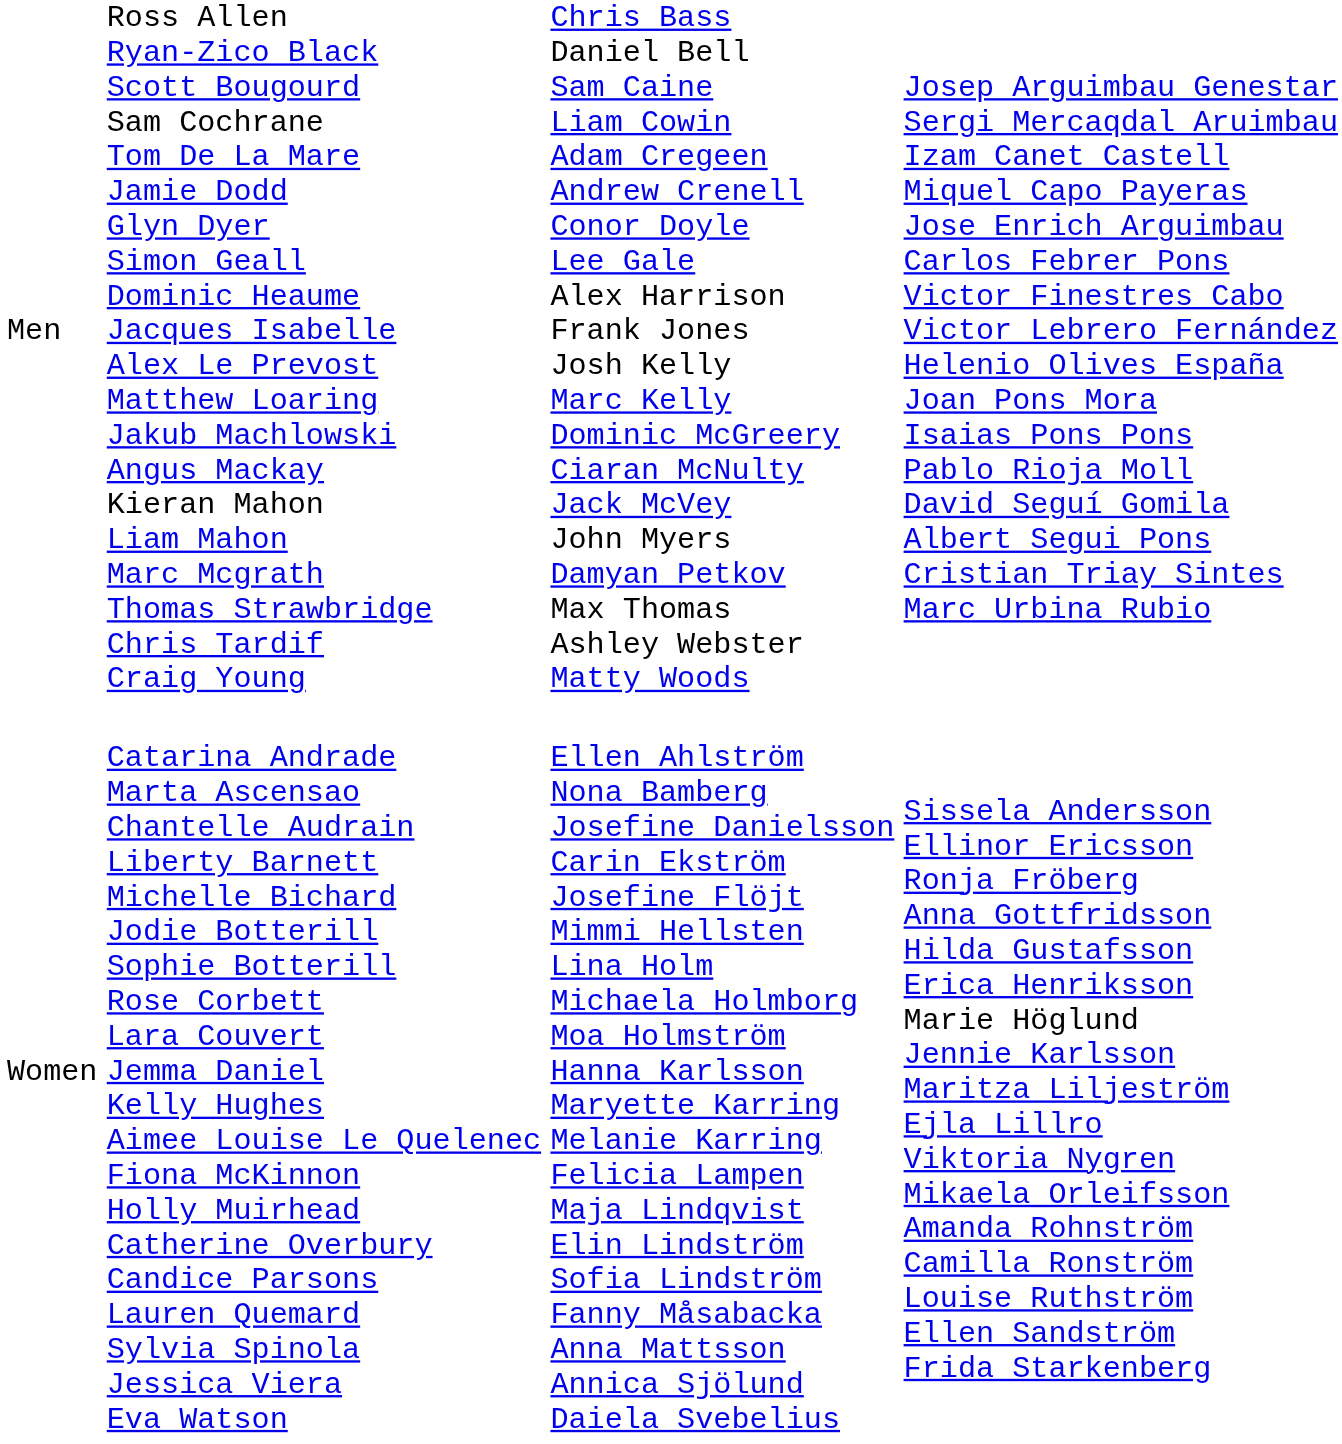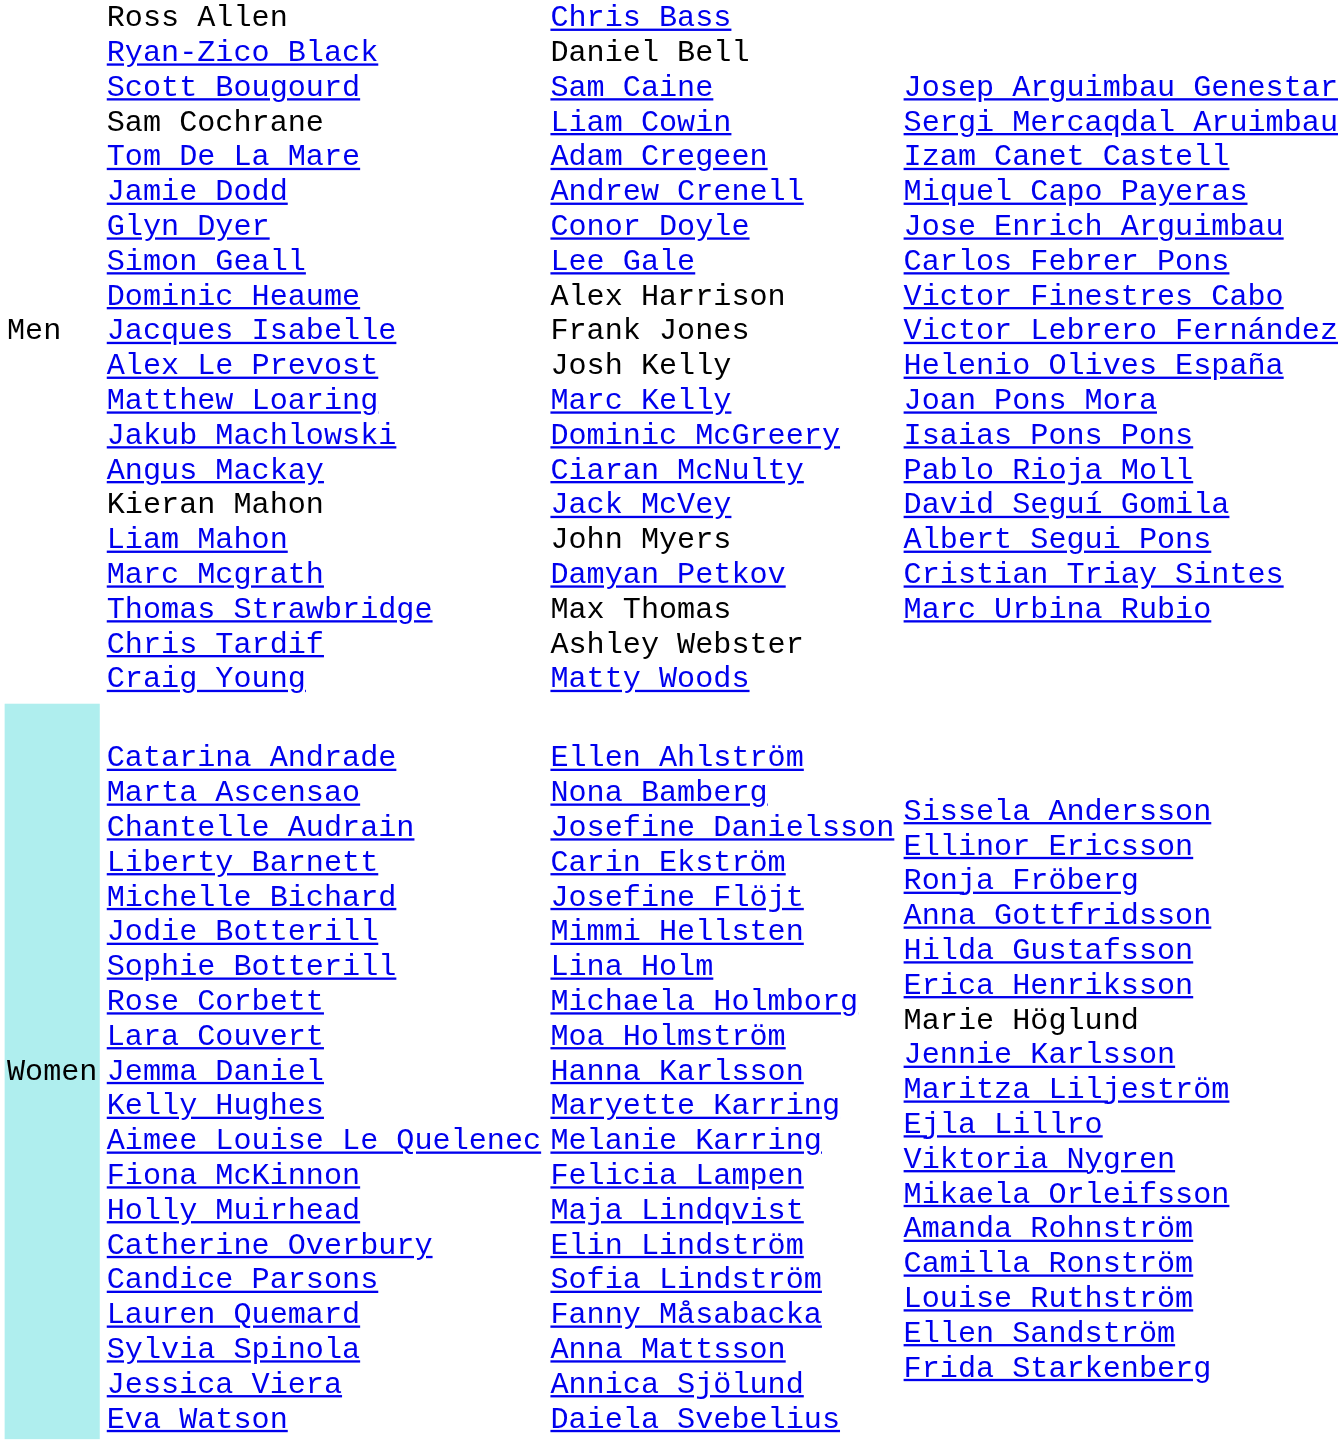(52, 1071) no background -> (52, 1071) paleturquoise background
